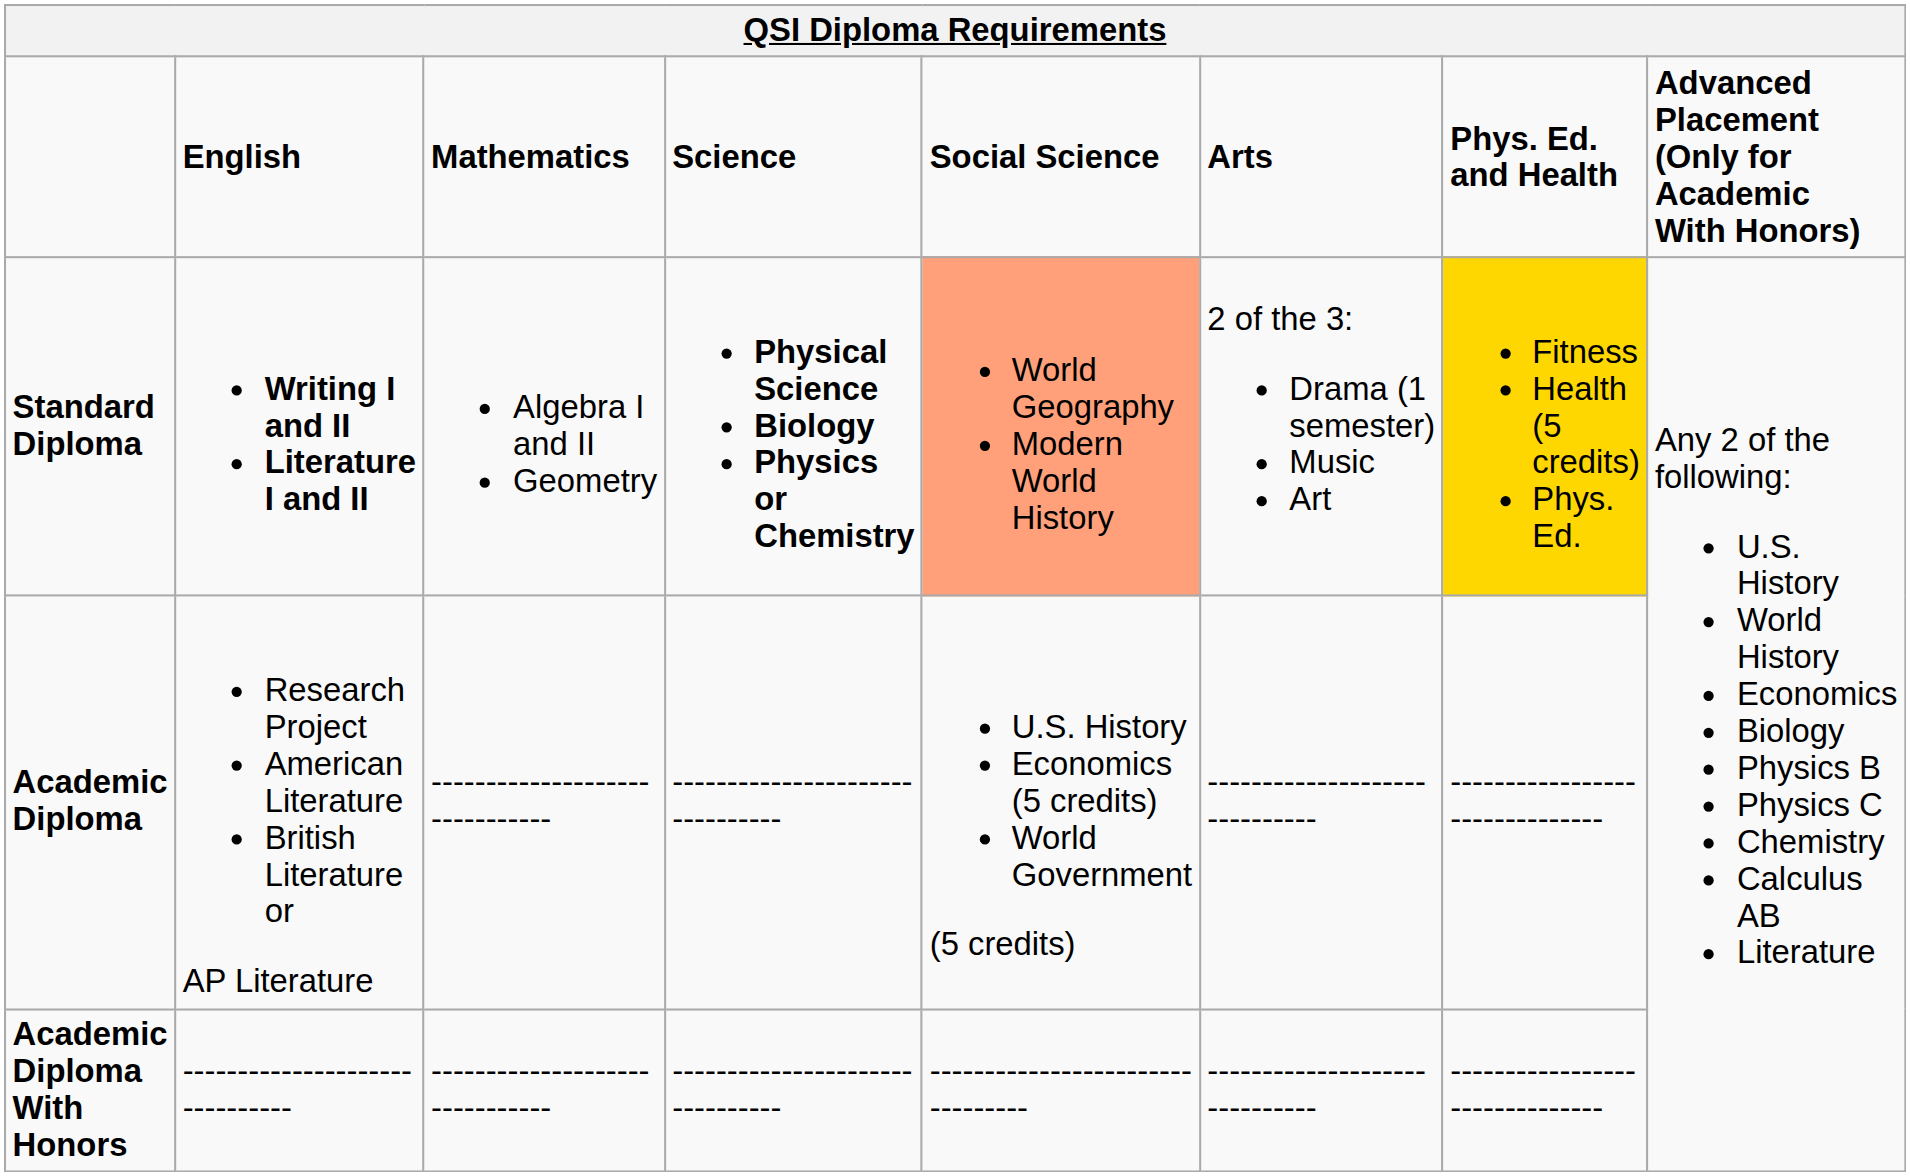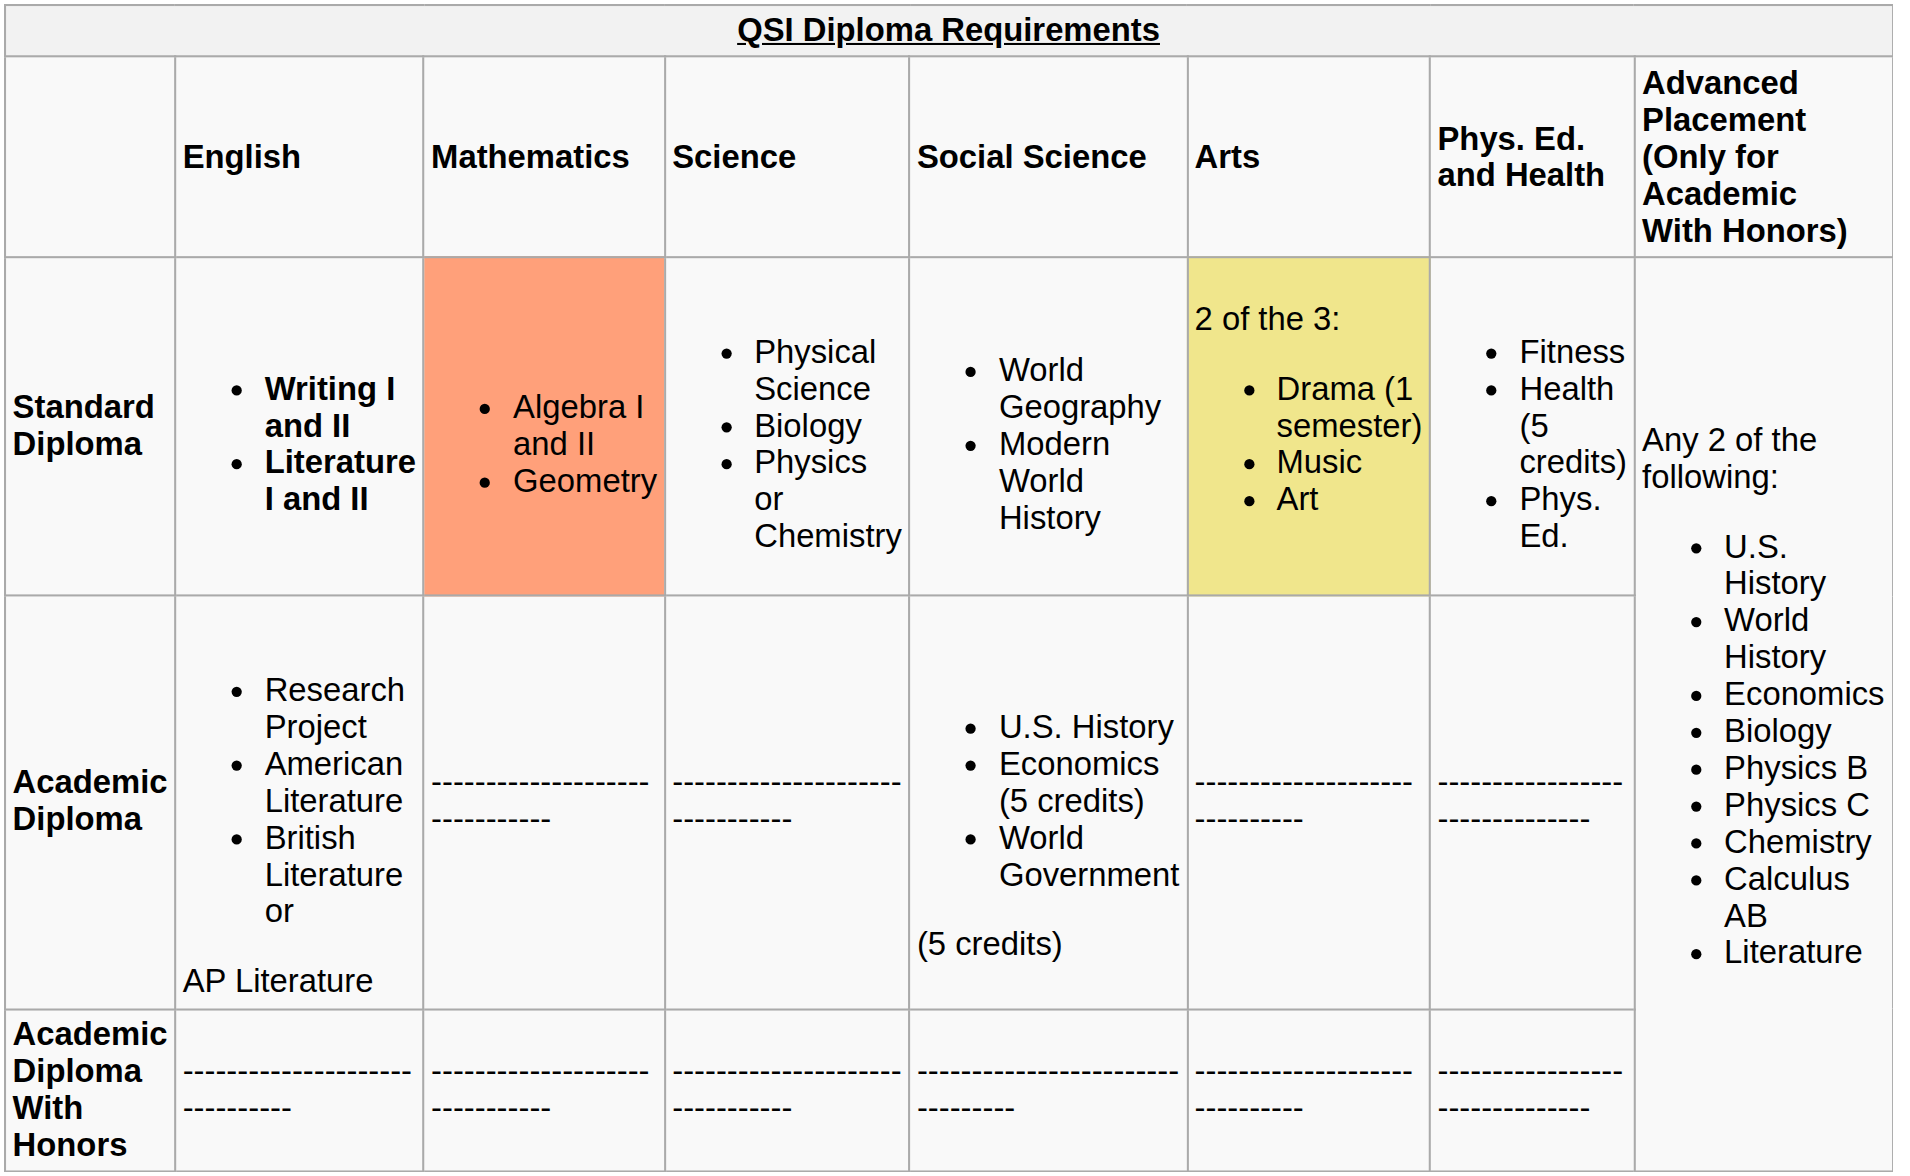(544, 445) no background -> (544, 445) lightsalmon background
(793, 445) bold -> (787, 445) normal
(1061, 445) lightsalmon background -> (1048, 445) no background
(1321, 410) no background -> (1308, 410) khaki background
(1545, 445) gold background -> (1532, 445) no background
